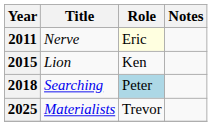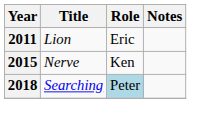(62, 39) Nerve -> (58, 39) Lion
(134, 39) lightyellow background -> (122, 39) no background
(58, 62) Lion -> (62, 62) Nerve
- row: (23, 109)
